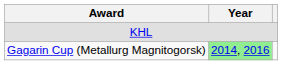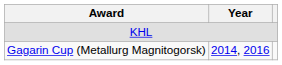(240, 50) lightgreen background -> (240, 50) no background
